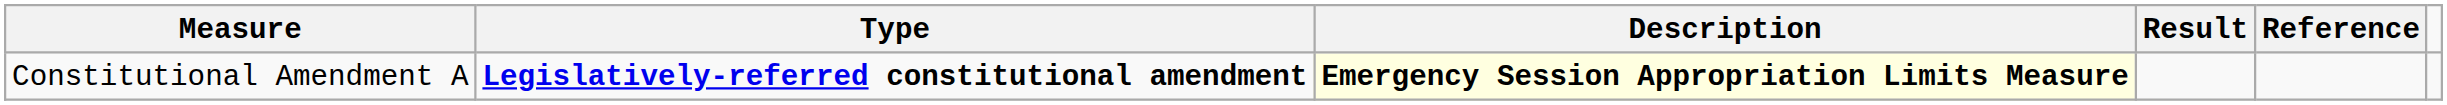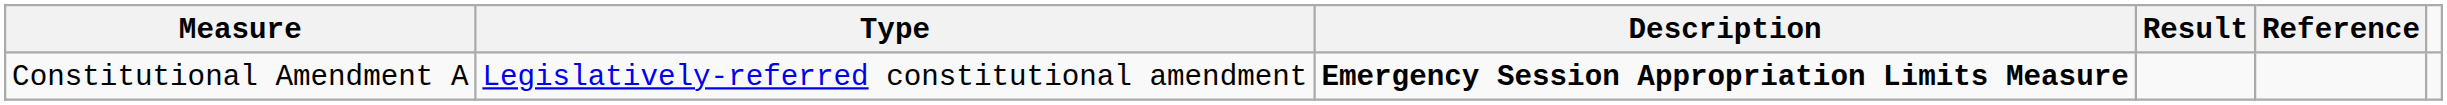(895, 77) bold -> (895, 77) normal
(1725, 77) lightyellow background -> (1725, 77) no background
